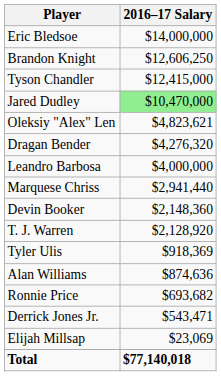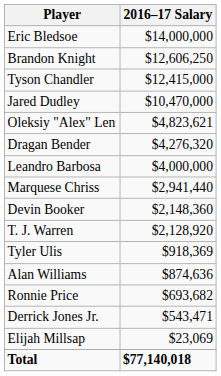(179, 101) lightgreen background -> (179, 101) no background
